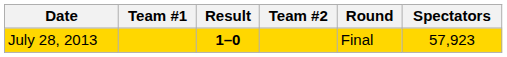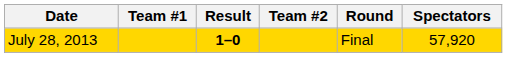(452, 40) 57,923 -> (452, 40) 57,920
